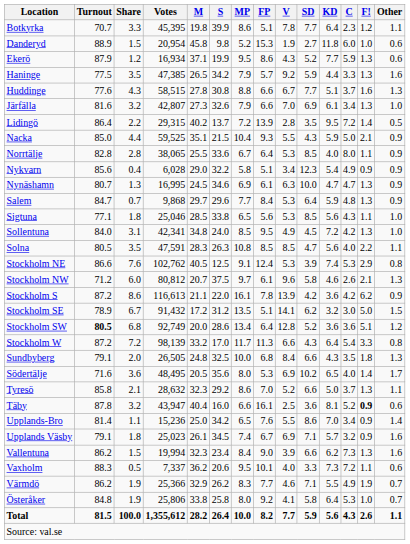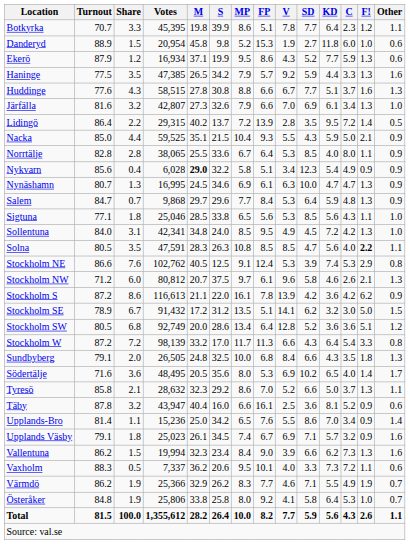(198, 169) normal -> (198, 169) bold
(366, 248) normal -> (366, 248) bold
(103, 327) bold -> (103, 327) normal
(366, 405) bold -> (366, 405) normal
